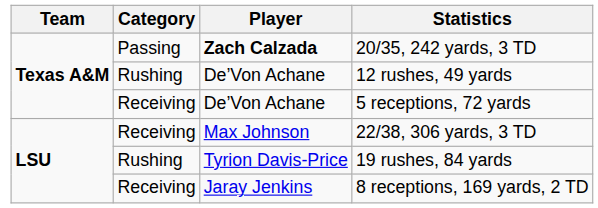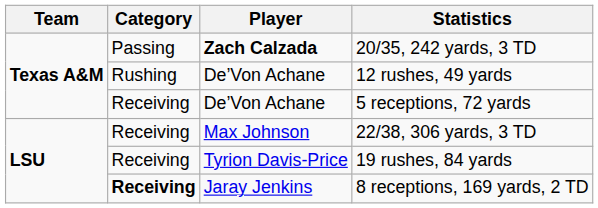(150, 160) Rushing -> (151, 160) Receiving
(157, 188) normal -> (154, 188) bold
